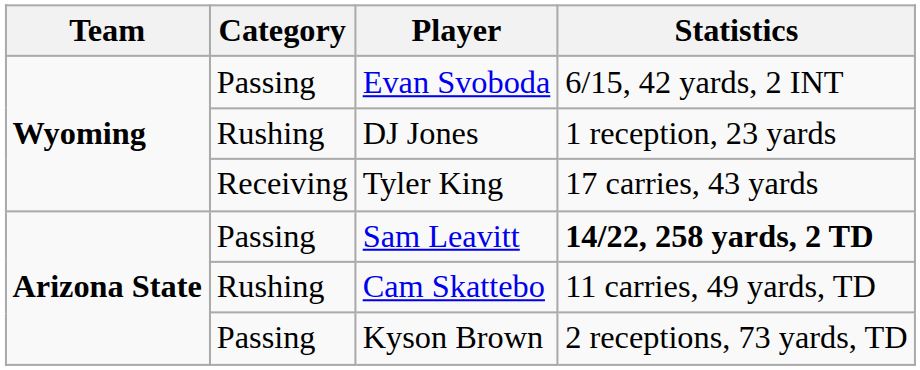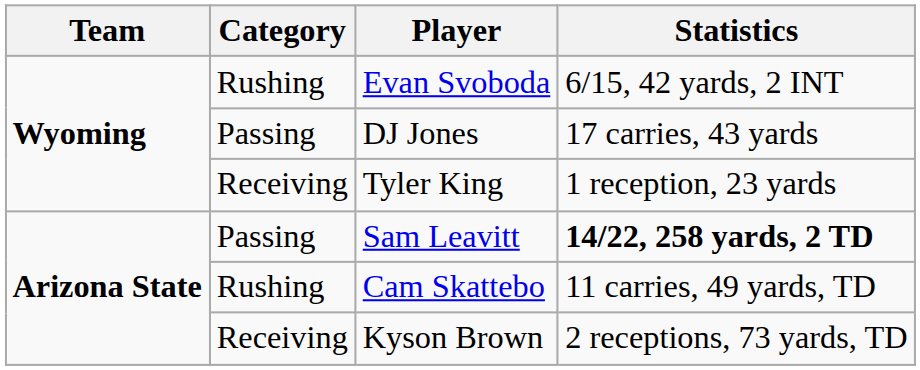(266, 81) Passing -> (271, 81) Rushing
(271, 132) Rushing -> (266, 132) Passing
(701, 132) 1 reception, 23 yards -> (692, 132) 17 carries, 43 yards
(692, 184) 17 carries, 43 yards -> (701, 184) 1 reception, 23 yards
(266, 337) Passing -> (282, 337) Receiving
